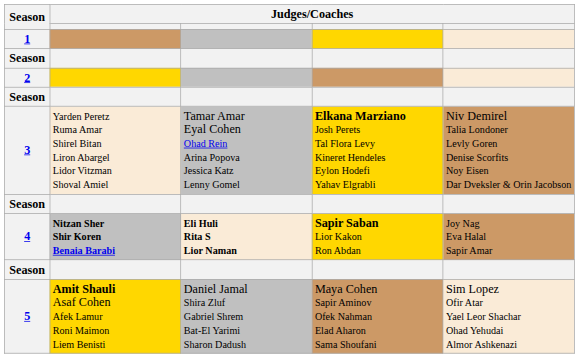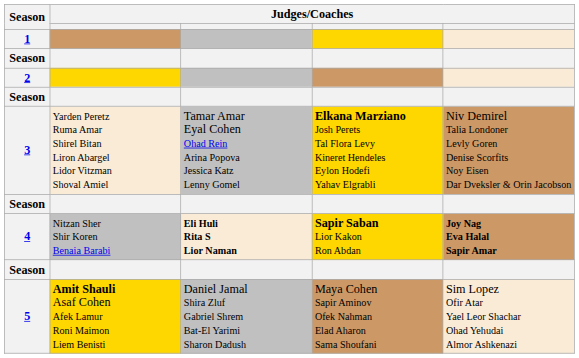(84, 236) bold -> (82, 237) normal
(469, 237) normal -> (471, 236) bold
